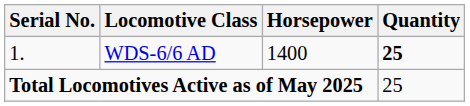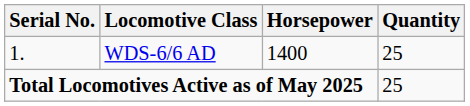(392, 52) bold -> (392, 52) normal
